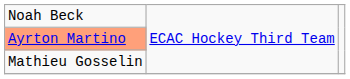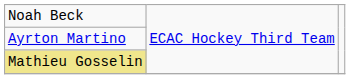(67, 39) lightsalmon background -> (67, 39) no background
(75, 62) no background -> (75, 62) khaki background
